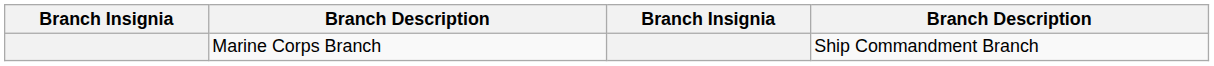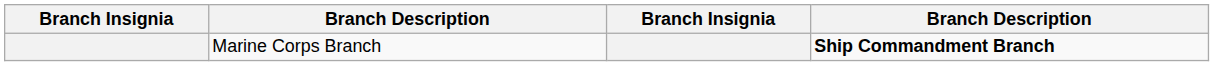(927, 47) normal -> (934, 47) bold
